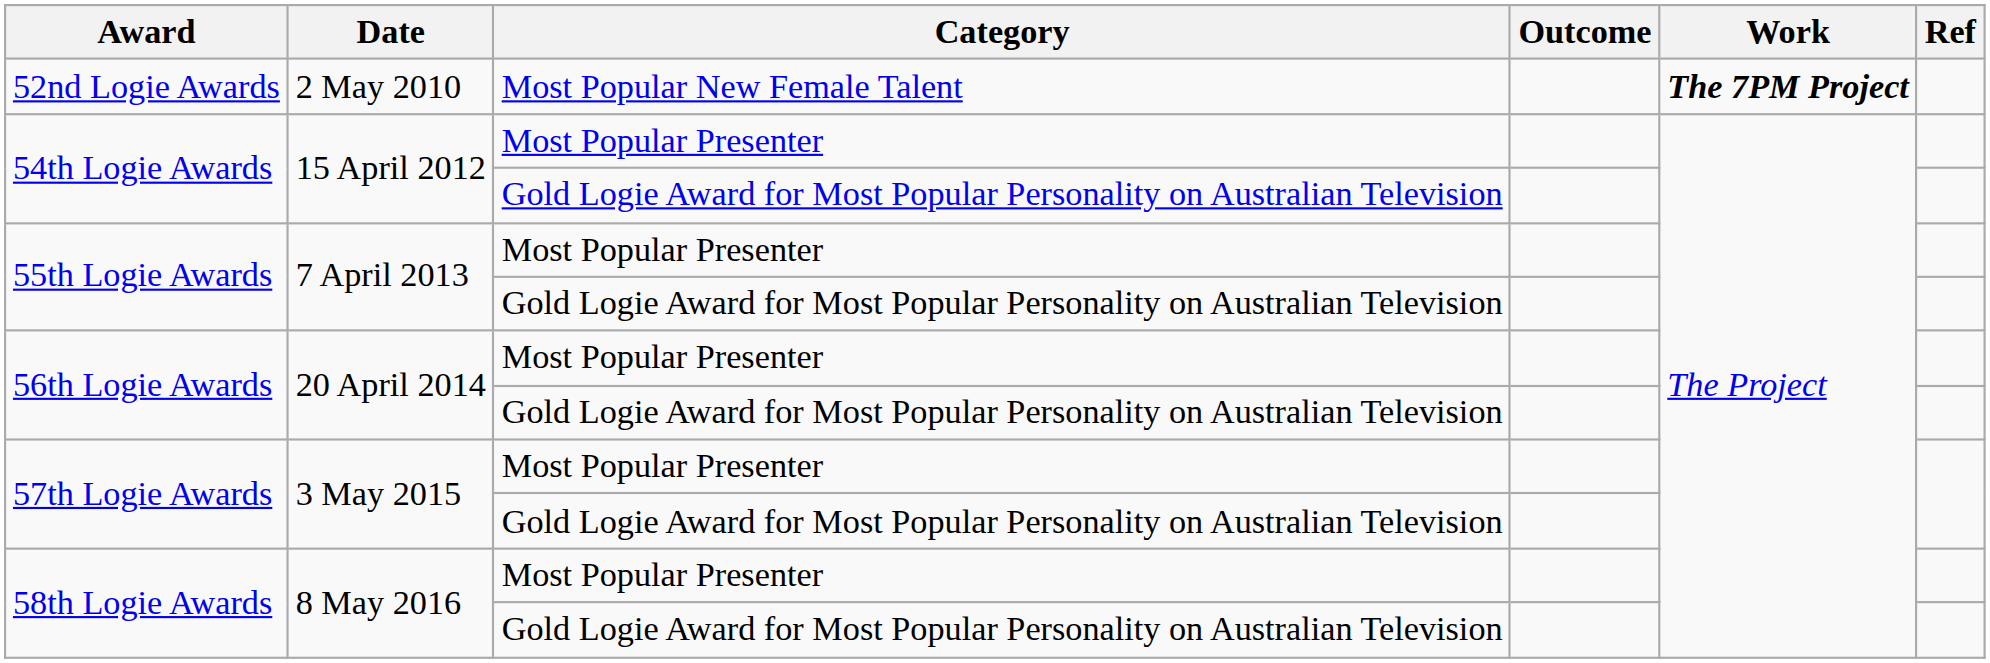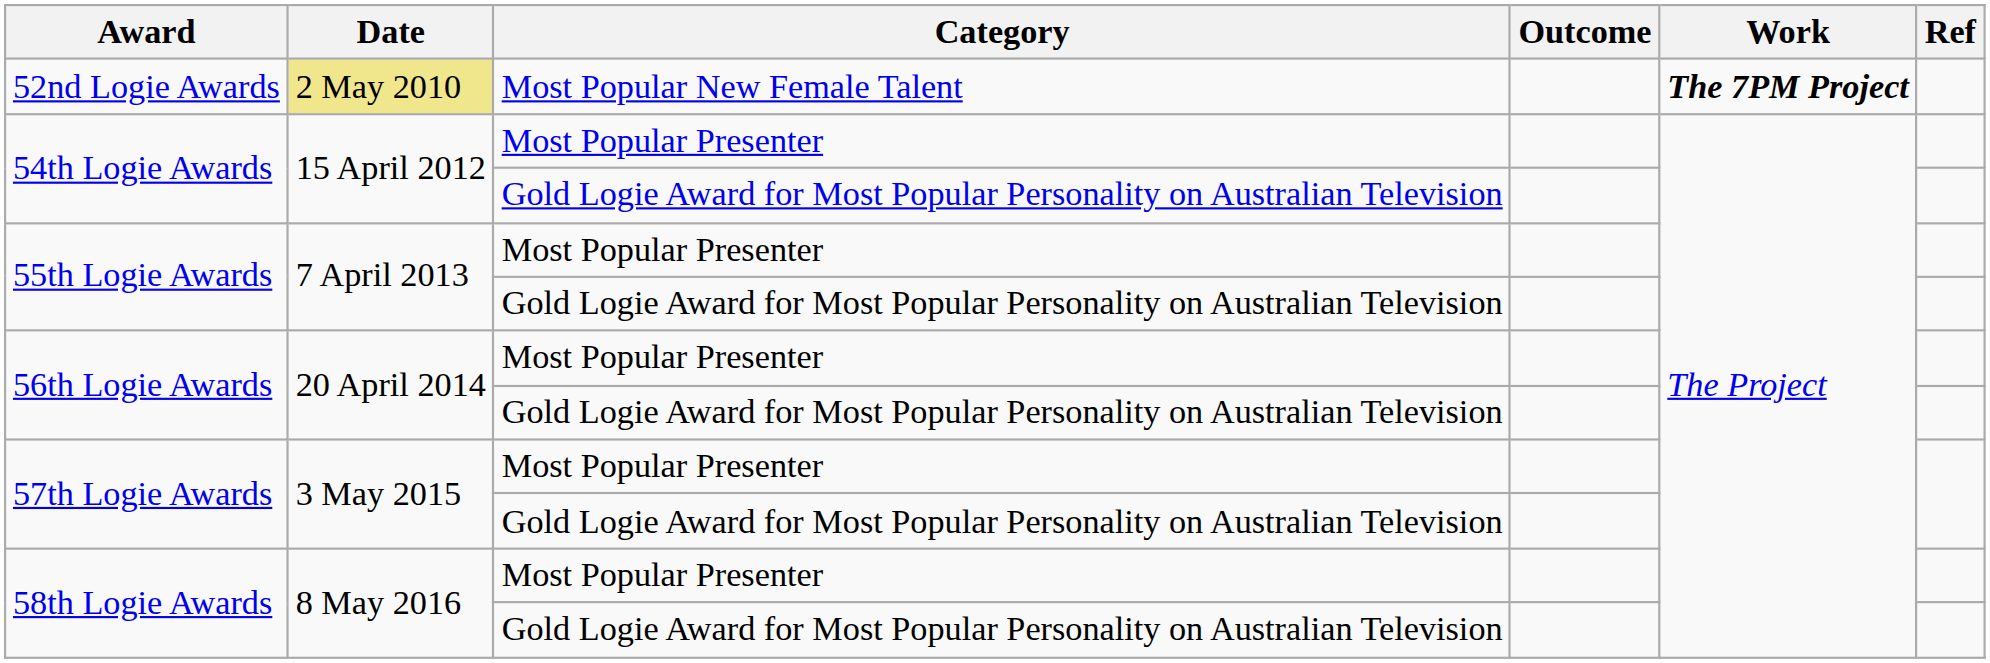(378, 85) no background -> (378, 85) khaki background
